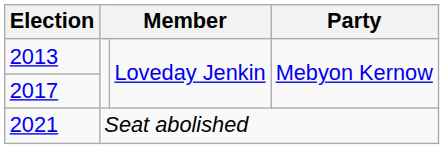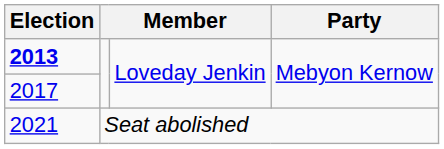(34, 56) normal -> (34, 56) bold
